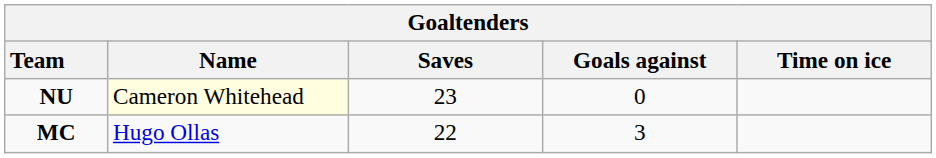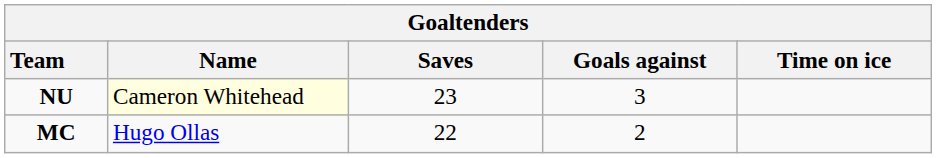(640, 96) 0 -> (640, 96) 3
(640, 133) 3 -> (640, 133) 2
